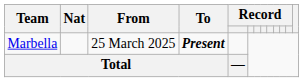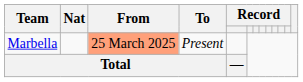(133, 43) no background -> (133, 43) lightsalmon background
(203, 43) bold -> (203, 43) normal
